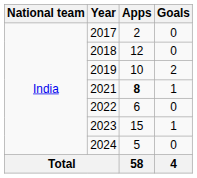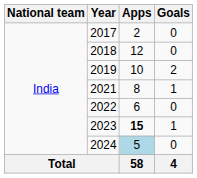(137, 88) bold -> (137, 88) normal
(137, 126) normal -> (137, 126) bold
(137, 145) no background -> (137, 145) lightblue background
